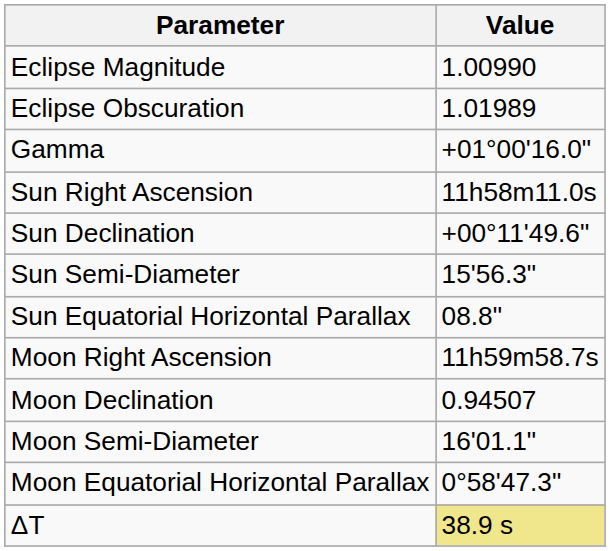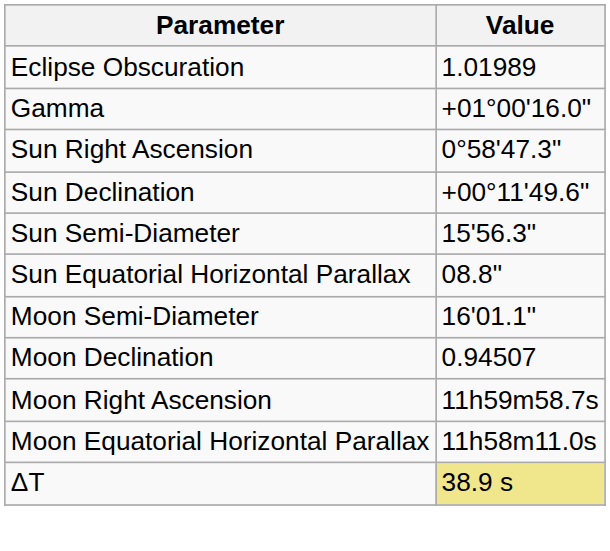- row: (118, 66)
(519, 191) 11h58m11.0s -> (501, 150) 0°58'47.3"
rows swapped: (141, 358) <-> (135, 441)
(501, 483) 0°58'47.3" -> (519, 441) 11h58m11.0s
